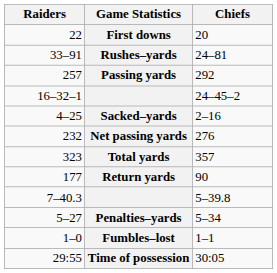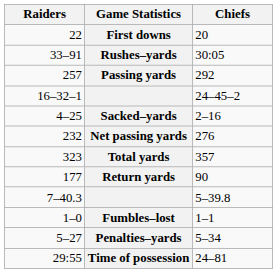(211, 55) 24–81 -> (210, 55) 30:05
rows swapped: (72, 237) <-> (69, 217)
(210, 258) 30:05 -> (211, 258) 24–81
